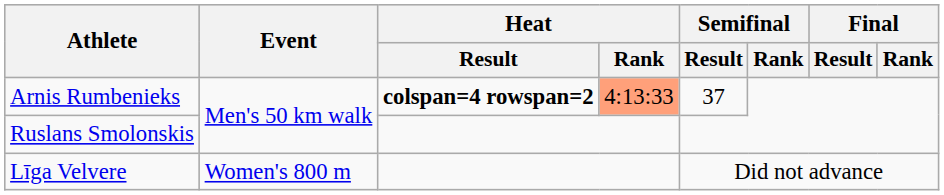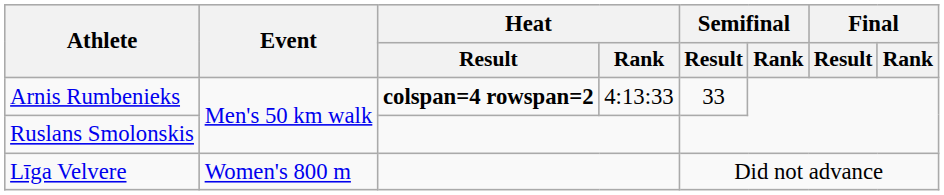(639, 96) lightsalmon background -> (639, 96) no background
(714, 96) 37 -> (714, 96) 33
